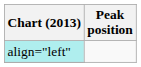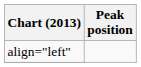(39, 51) paleturquoise background -> (39, 51) no background
